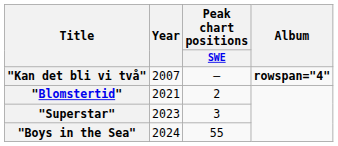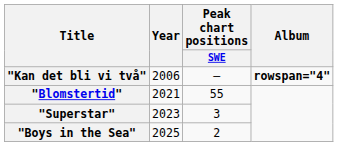(166, 76) 2007 -> (166, 76) 2006
(217, 95) 2 -> (217, 95) 55
(166, 132) 2024 -> (166, 132) 2025
(217, 132) 55 -> (217, 132) 2
